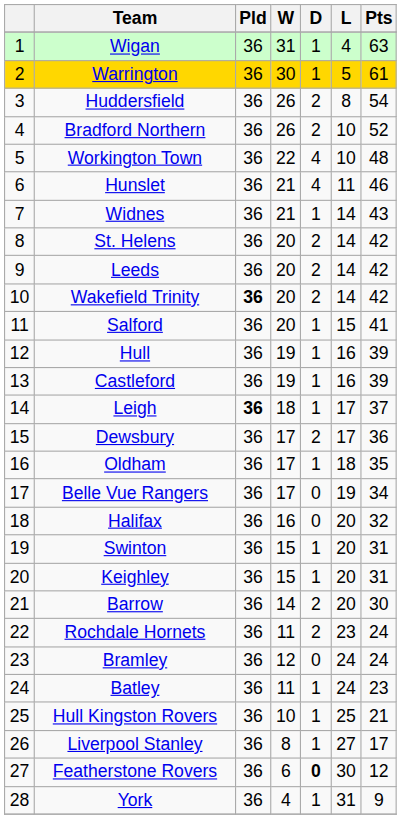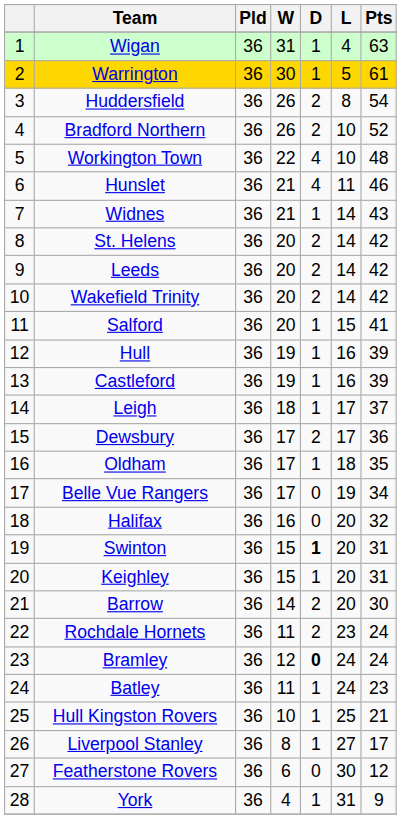(253, 297) bold -> (253, 297) normal
(253, 409) bold -> (253, 409) normal
(316, 548) normal -> (316, 548) bold
(316, 660) normal -> (316, 660) bold
(316, 772) bold -> (316, 772) normal
